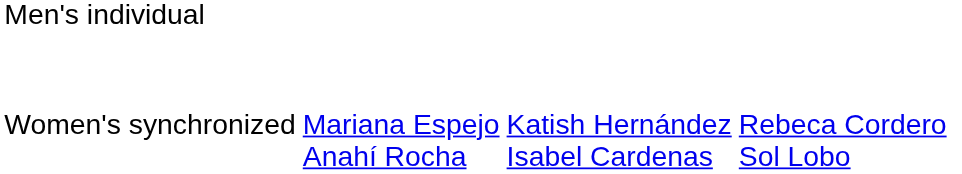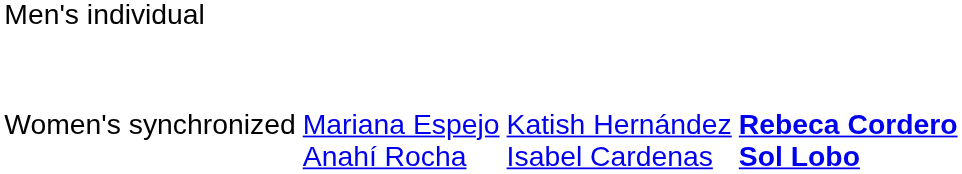(843, 140) normal -> (848, 140) bold
